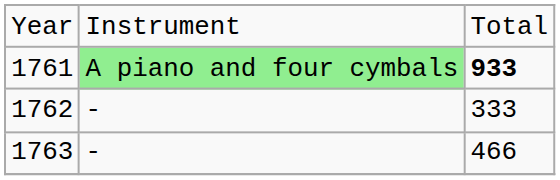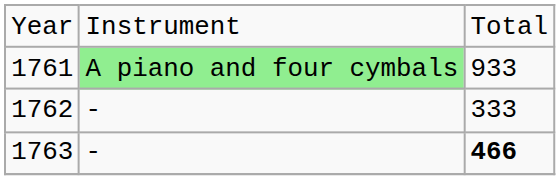(494, 68) bold -> (494, 68) normal
(494, 153) normal -> (494, 153) bold
